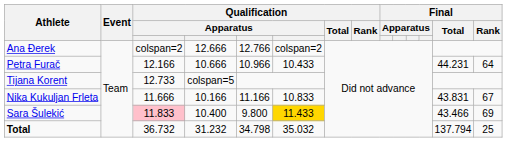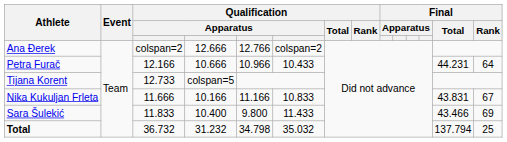(159, 113) pink background -> (159, 113) no background
(298, 113) gold background -> (298, 113) no background
